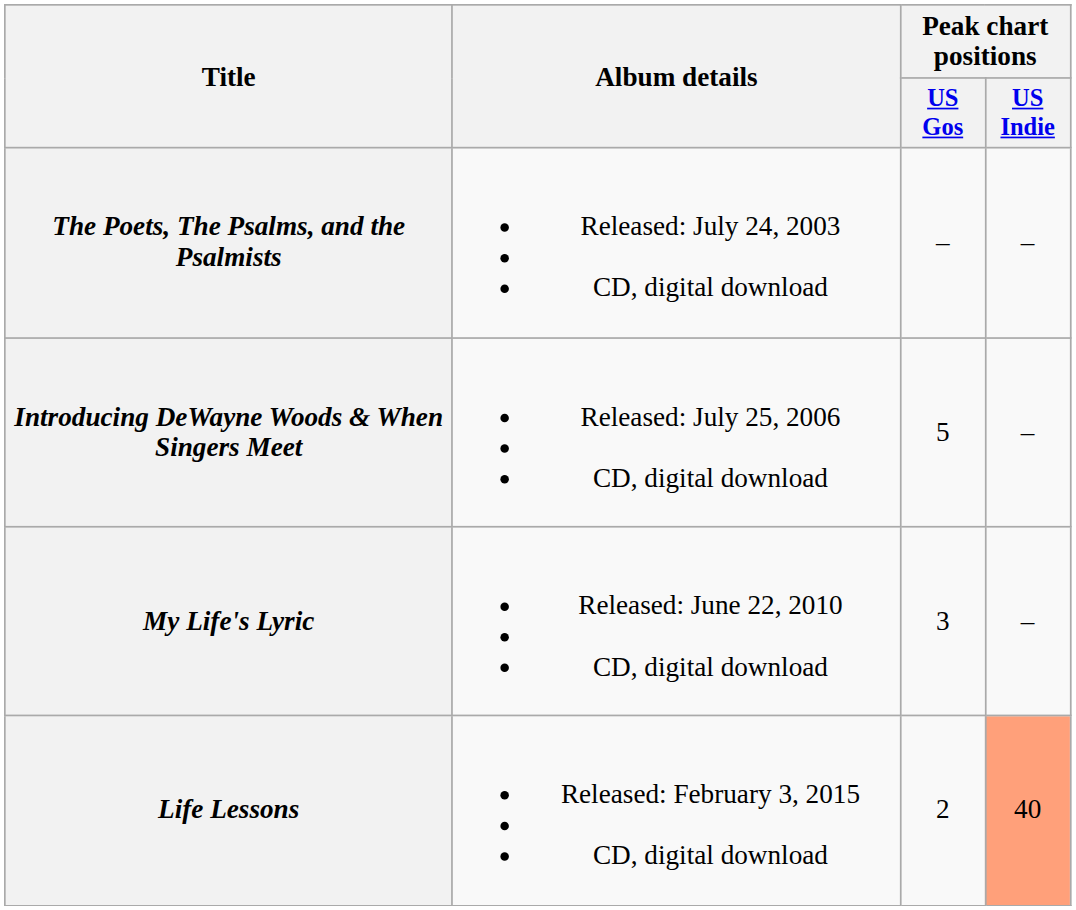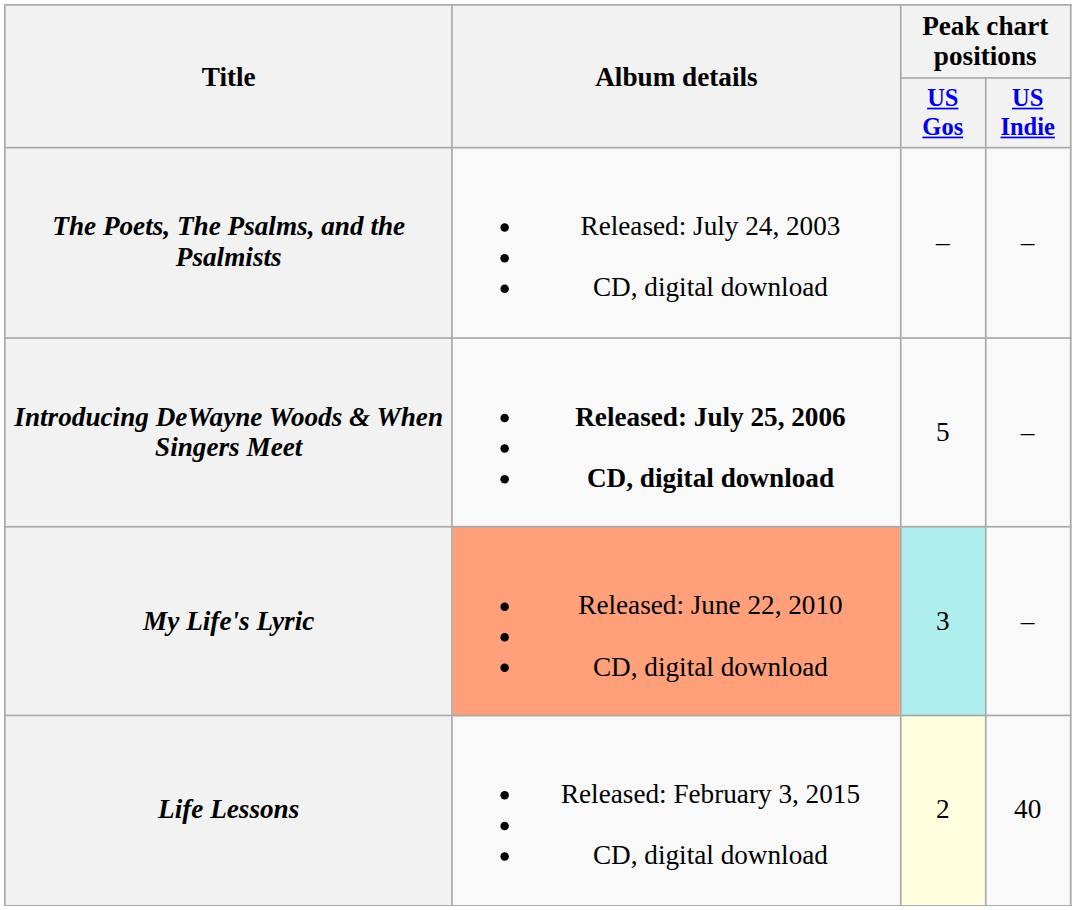(676, 447) normal -> (676, 447) bold
(676, 637) no background -> (676, 637) lightsalmon background
(943, 620) no background -> (943, 620) paleturquoise background
(943, 810) no background -> (943, 810) lightyellow background
(1028, 810) lightsalmon background -> (1028, 810) no background
